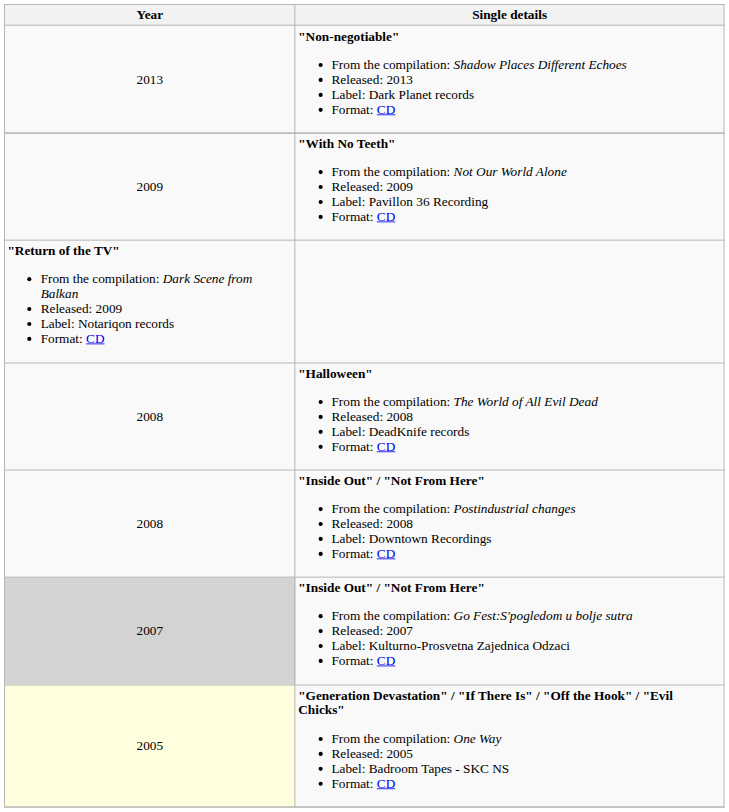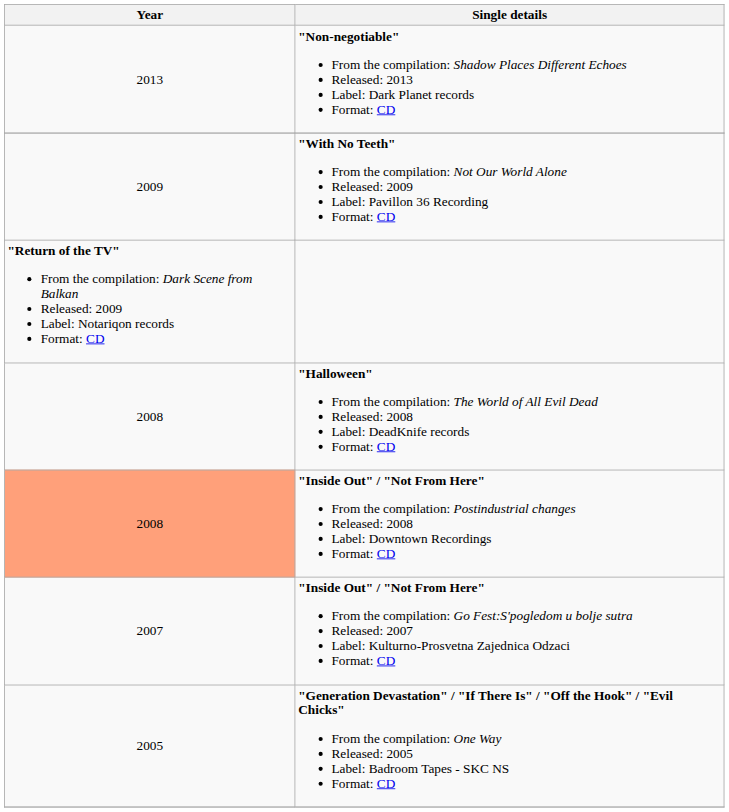(150, 523) no background -> (150, 523) lightsalmon background
(150, 631) lightgrey background -> (150, 631) no background
(150, 745) lightyellow background -> (150, 745) no background
